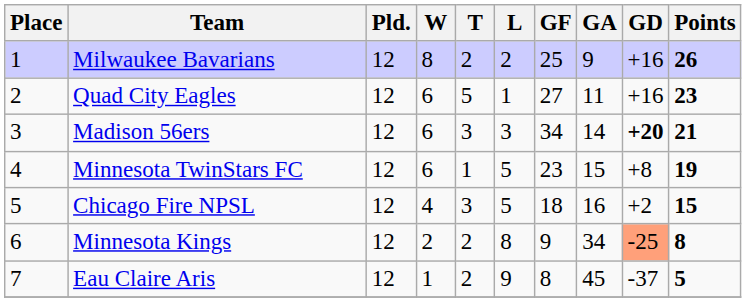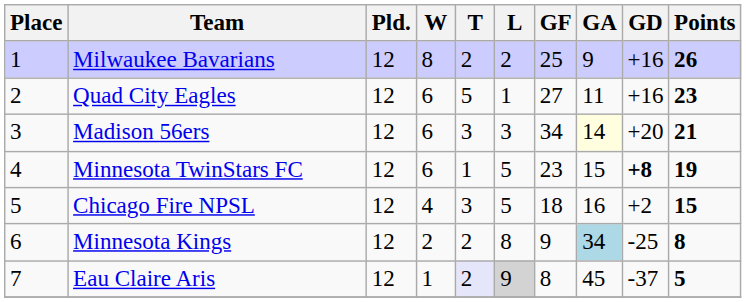(594, 132) no background -> (594, 132) lightyellow background
(646, 132) bold -> (645, 132) normal
(640, 168) normal -> (640, 168) bold
(594, 242) no background -> (594, 242) lightblue background
(643, 242) lightsalmon background -> (643, 242) no background
(467, 278) no background -> (467, 278) lavender background
(506, 278) no background -> (506, 278) lightgrey background
